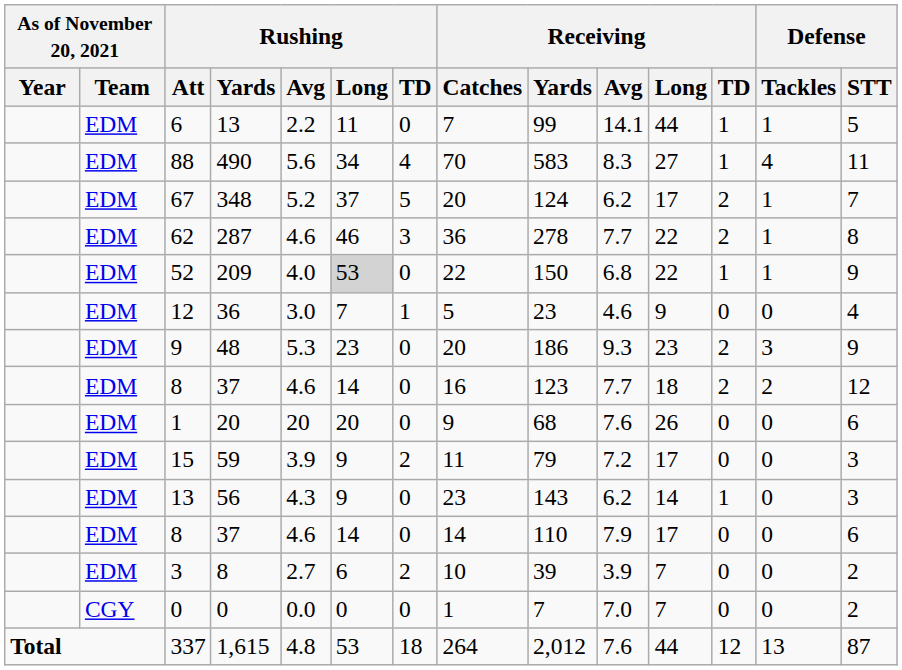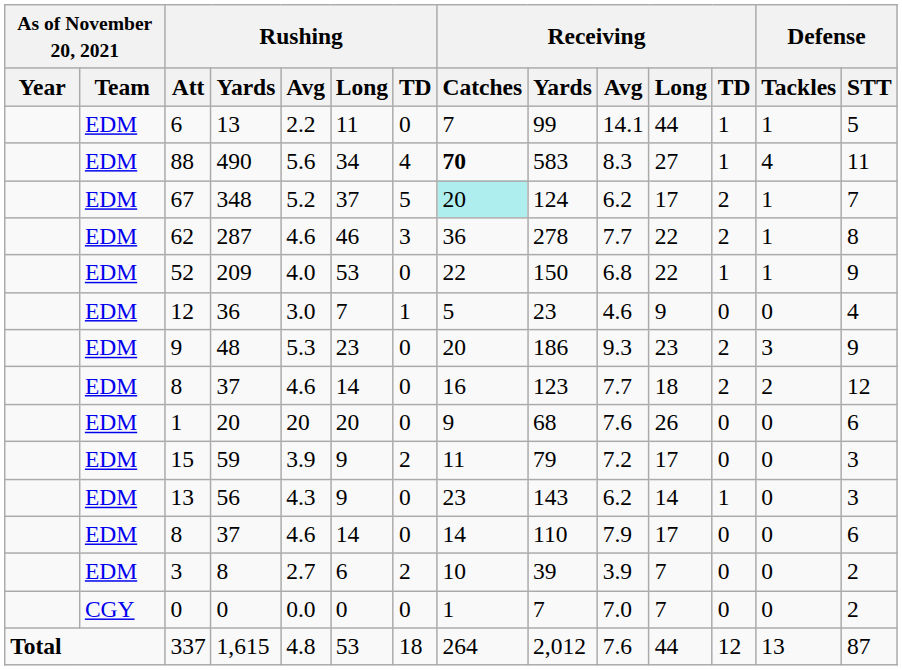(454, 161) normal -> (454, 161) bold
(454, 198) no background -> (454, 198) paleturquoise background
(348, 273) lightgrey background -> (348, 273) no background
